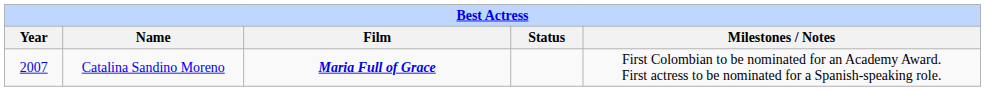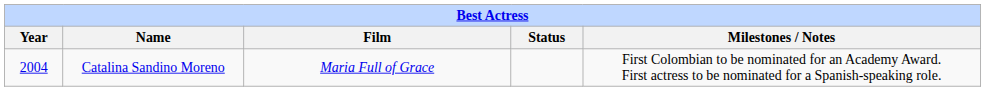(34, 67) 2007 -> (34, 67) 2004
(377, 67) bold -> (377, 67) normal
